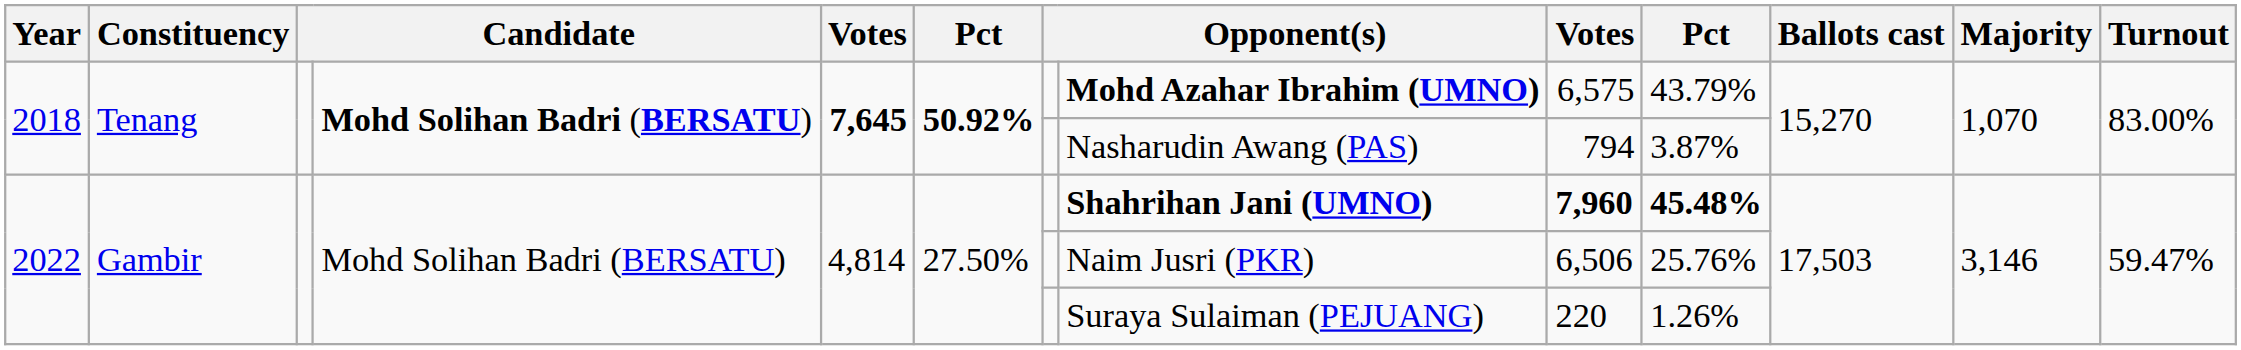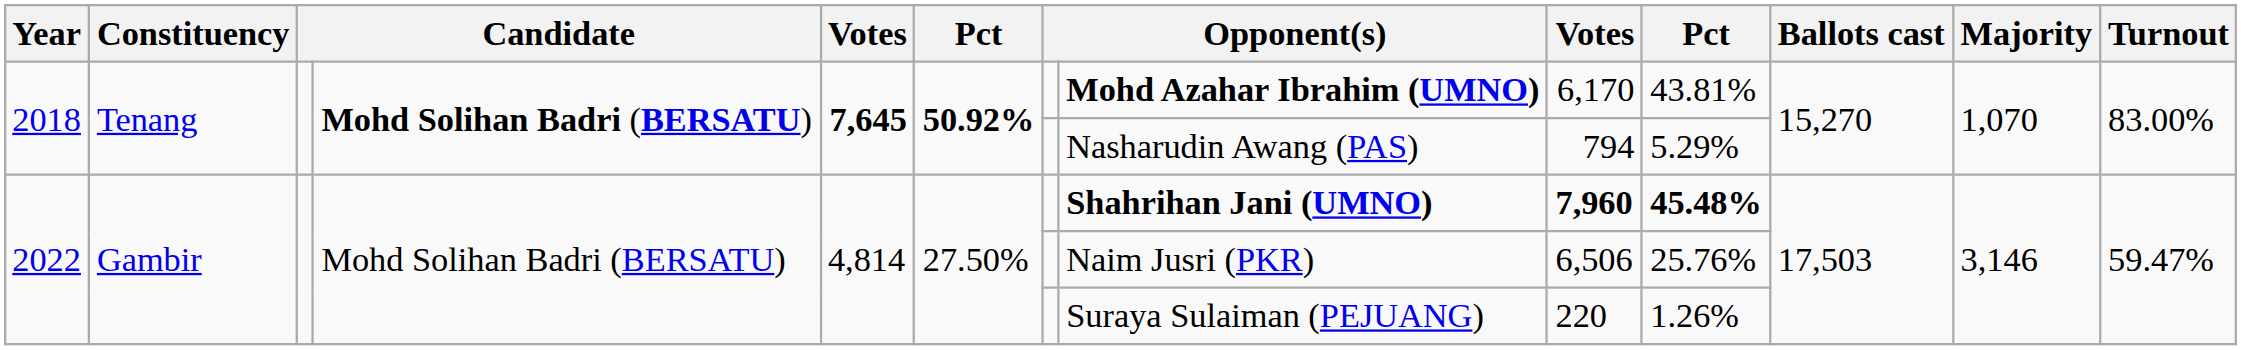(1596, 89) 6,575 -> (1596, 89) 6,170
(1703, 89) 43.79% -> (1703, 89) 43.81%
(1695, 146) 3.87% -> (1695, 146) 5.29%
